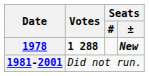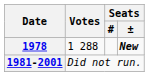(83, 46) bold -> (83, 46) normal
